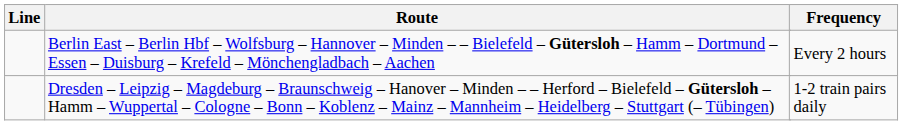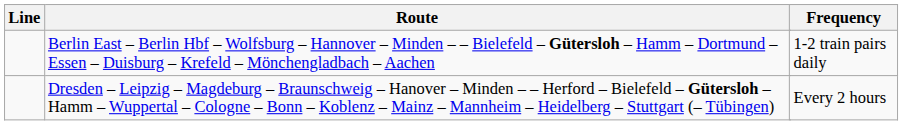(840, 52) Every 2 hours -> (840, 52) 1-2 train pairs daily
(840, 97) 1-2 train pairs daily -> (840, 97) Every 2 hours
